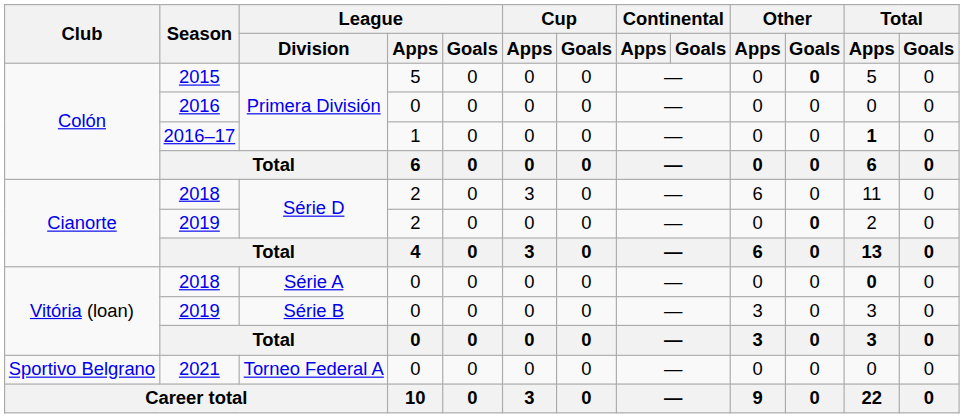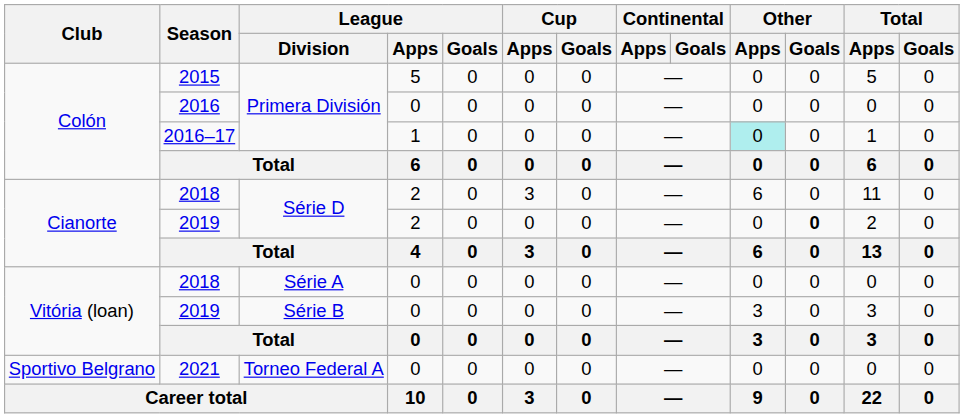(815, 77) bold -> (815, 77) normal
(758, 135) no background -> (758, 135) paleturquoise background
(872, 135) bold -> (872, 135) normal
(872, 281) bold -> (872, 281) normal
